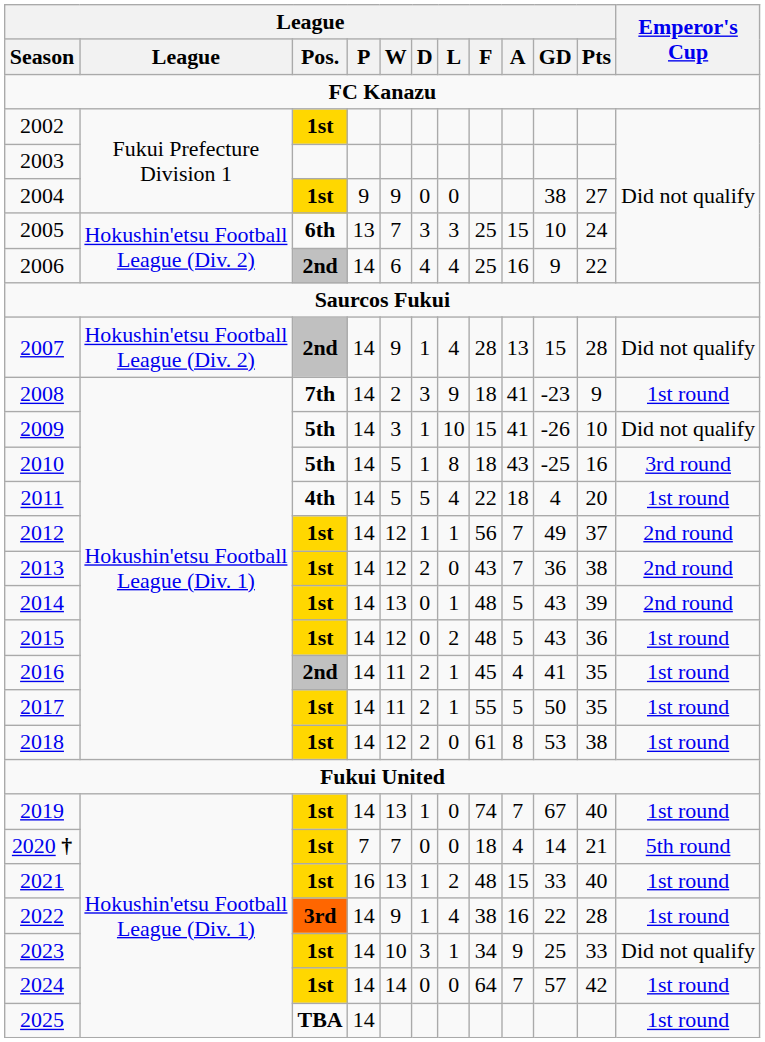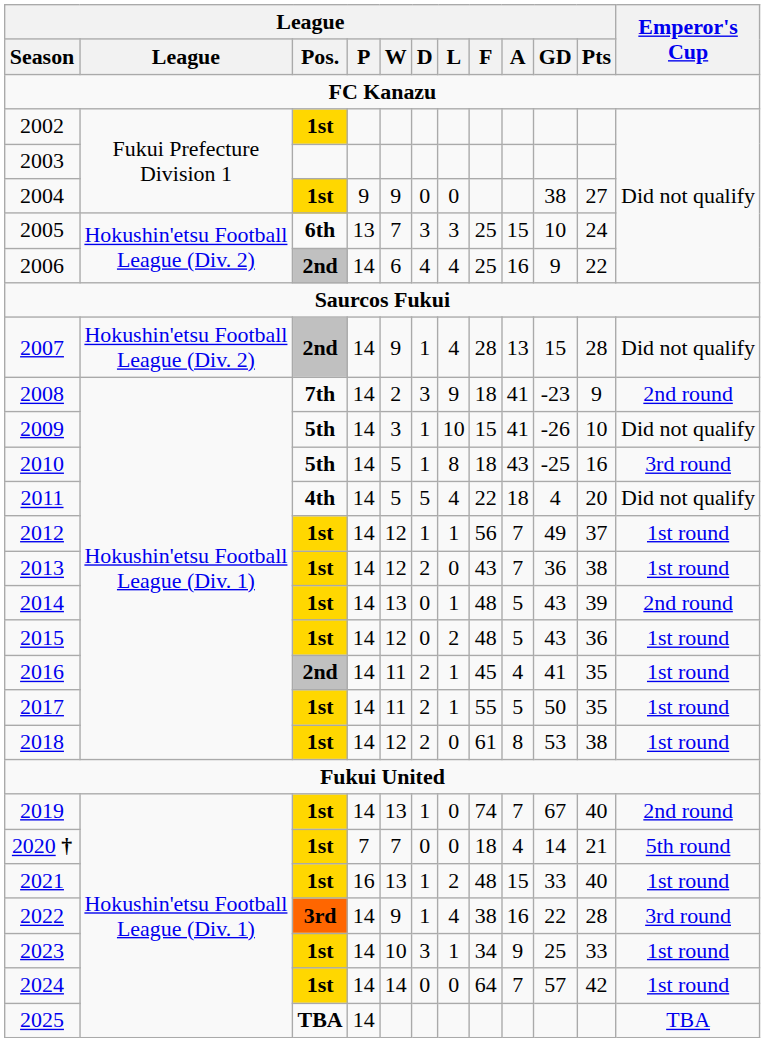(688, 394) 1st round -> (688, 394) 2nd round
(688, 498) 1st round -> (688, 498) Did not qualify
(688, 533) 2nd round -> (688, 533) 1st round
(688, 567) 2nd round -> (688, 567) 1st round
(688, 811) 1st round -> (688, 811) 2nd round
(688, 915) 1st round -> (688, 915) 3rd round
(688, 950) Did not qualify -> (688, 950) 1st round
(688, 1019) 1st round -> (688, 1019) TBA
